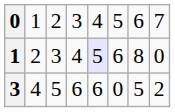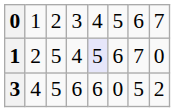(56, 55) 3 -> (56, 55) 5
(139, 55) 8 -> (139, 55) 7
